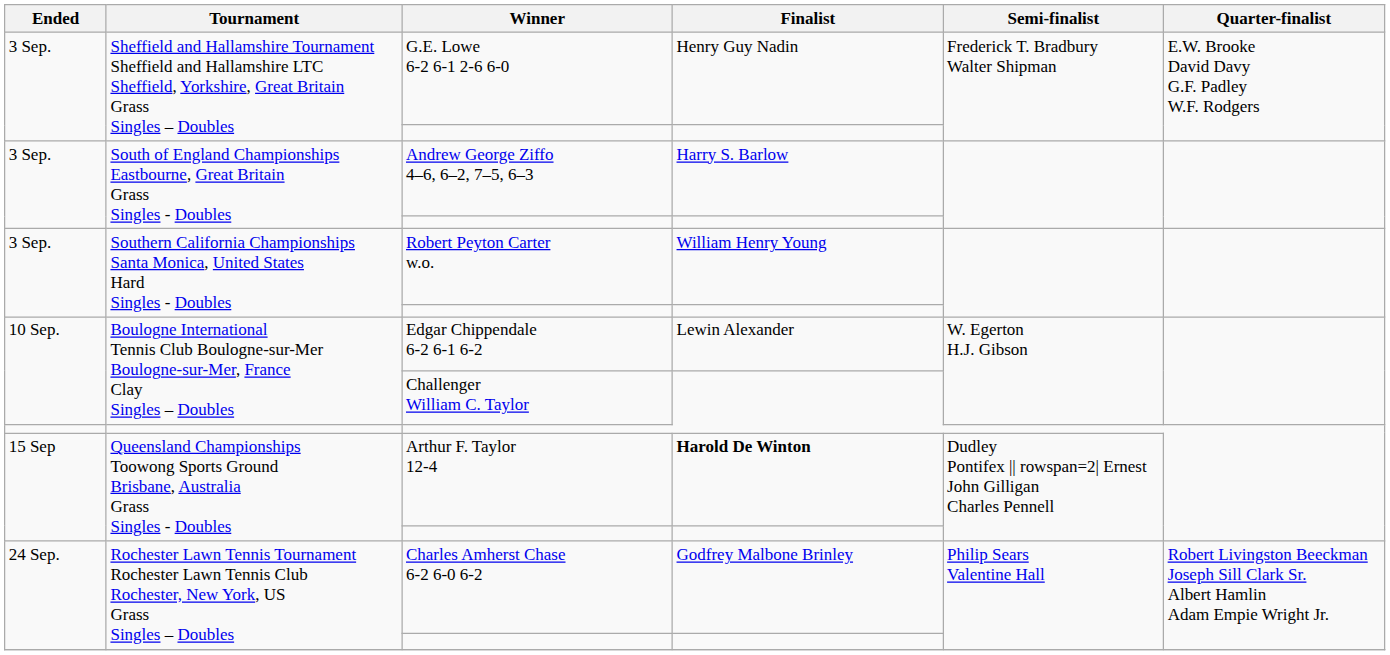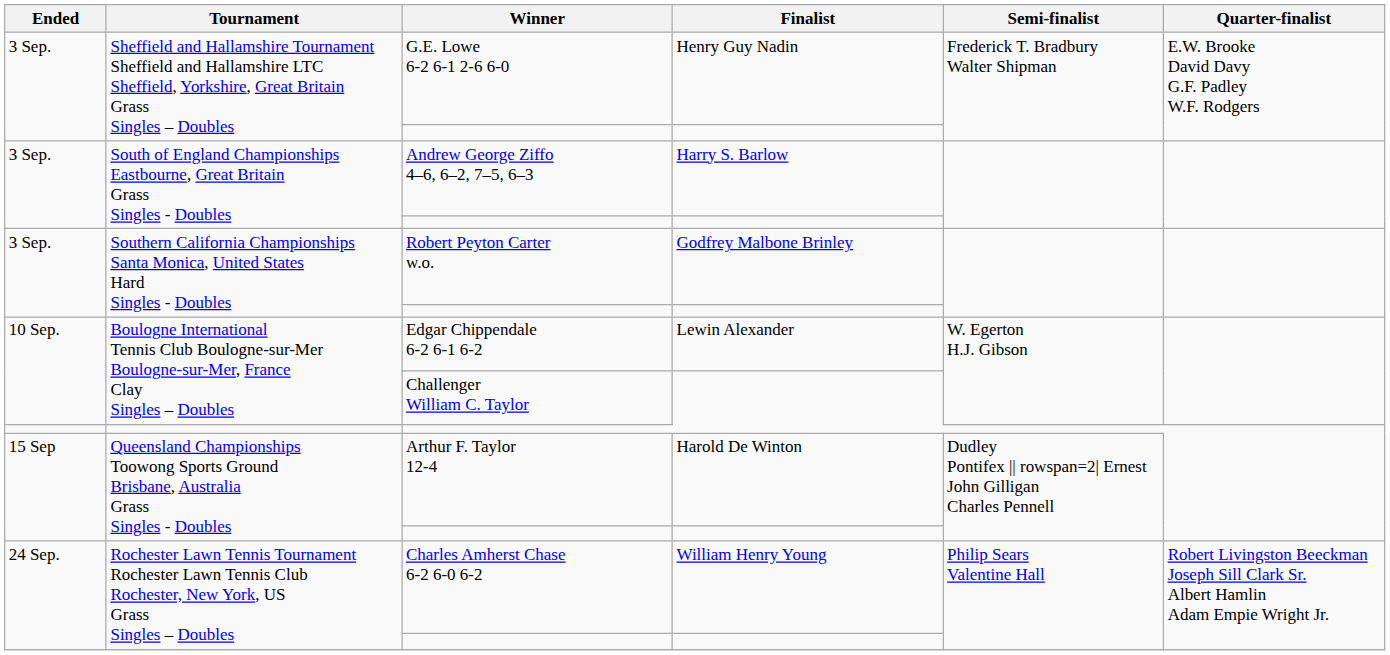(751, 242) William Henry Young -> (765, 242) Godfrey Malbone Brinley
(744, 446) bold -> (739, 446) normal
(765, 554) Godfrey Malbone Brinley -> (751, 554) William Henry Young
